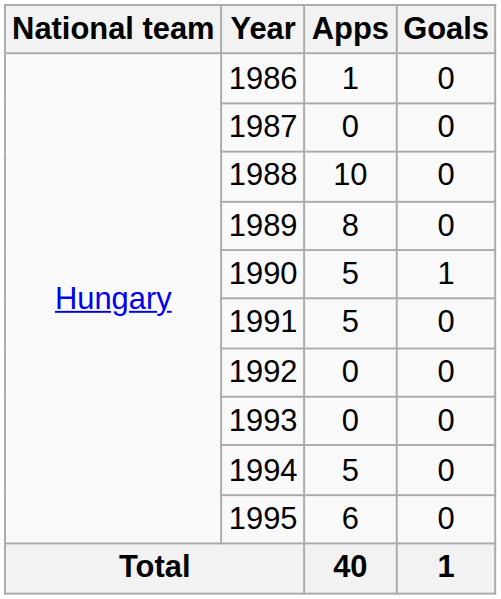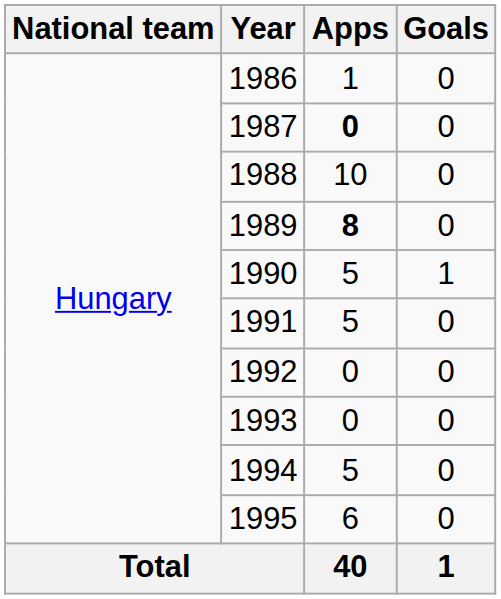(350, 126) normal -> (350, 126) bold
(350, 224) normal -> (350, 224) bold
